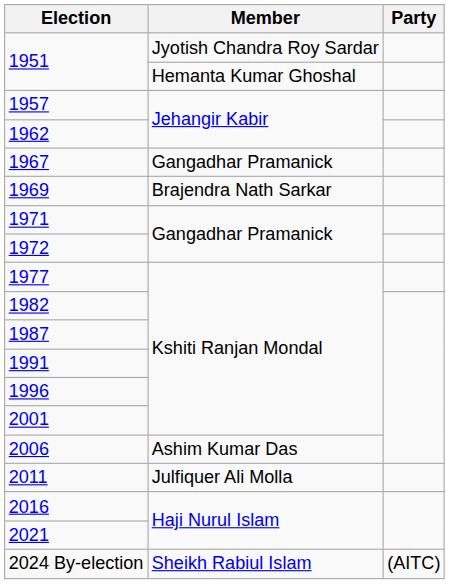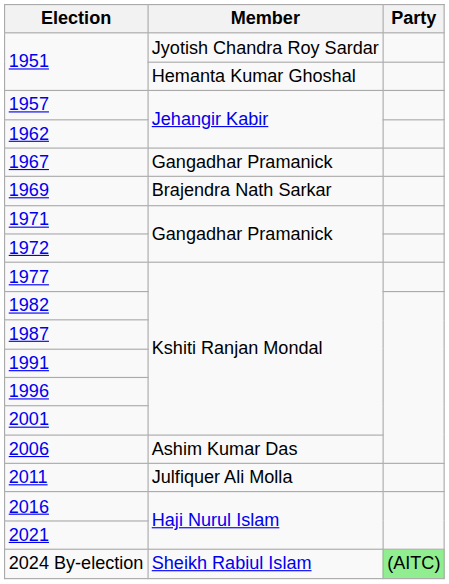(414, 563) no background -> (414, 563) lightgreen background
